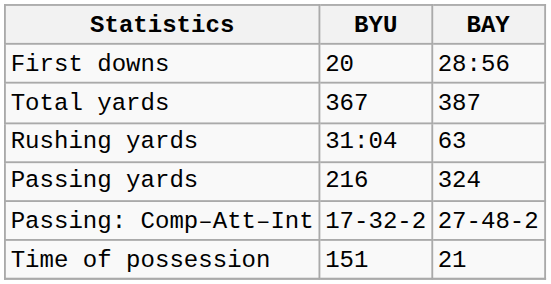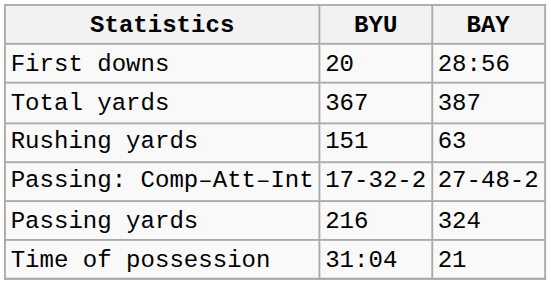(361, 142) 31:04 -> (347, 142) 151
rows swapped: (104, 181) <-> (162, 221)
(347, 260) 151 -> (361, 260) 31:04
